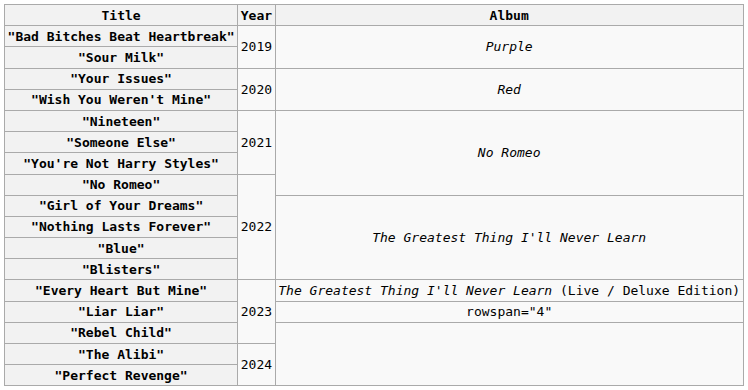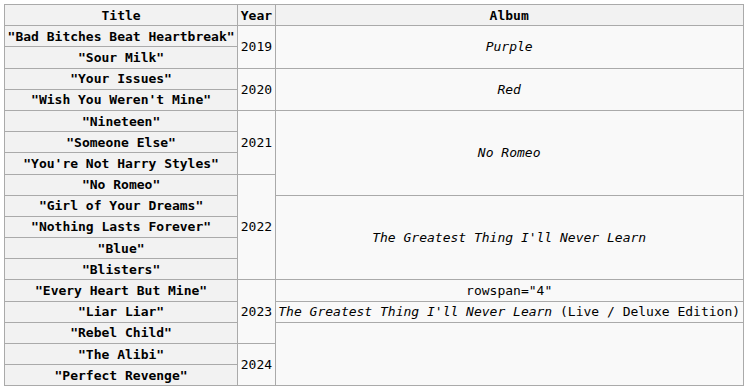(509, 291) The Greatest Thing I'll Never Learn (Live / Deluxe Edition) -> (509, 291) rowspan="4"
(509, 312) rowspan="4" -> (509, 312) The Greatest Thing I'll Never Learn (Live / Deluxe Edition)
